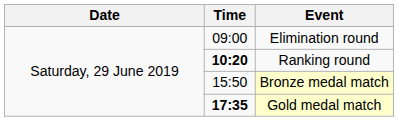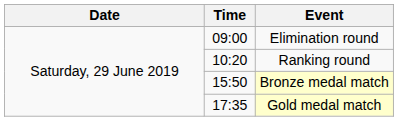(230, 60) bold -> (230, 60) normal
(230, 104) bold -> (230, 104) normal
